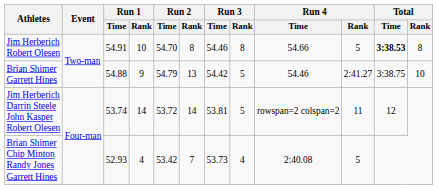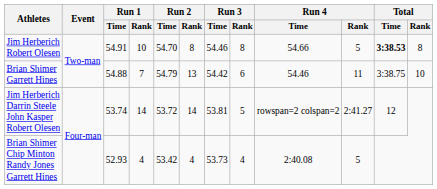(141, 74) 9 -> (141, 74) 7
(242, 74) 5 -> (242, 74) 6
(358, 74) 2:41.27 -> (358, 74) 11
(358, 112) 11 -> (358, 112) 2:41.27
(192, 160) 7 -> (192, 160) 4
